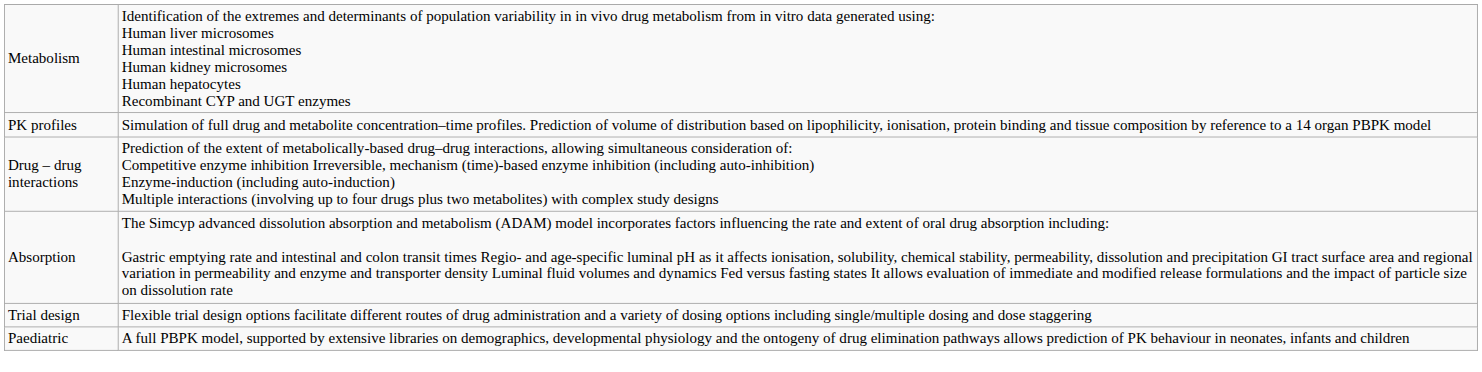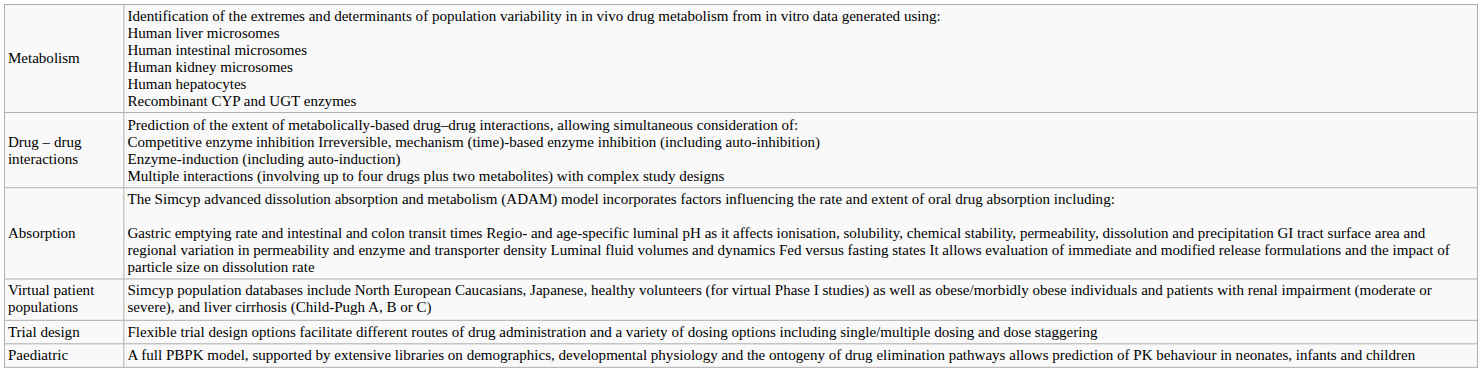- row: (42, 124)
+ row: (51, 299)
